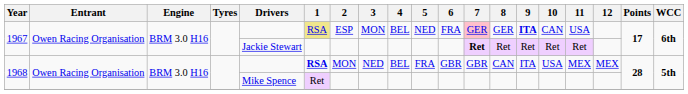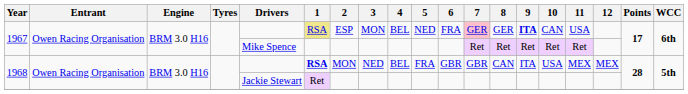(272, 47) Jackie Stewart -> (269, 47) Mike Spence
(477, 47) bold -> (477, 47) normal
(269, 81) Mike Spence -> (272, 81) Jackie Stewart
